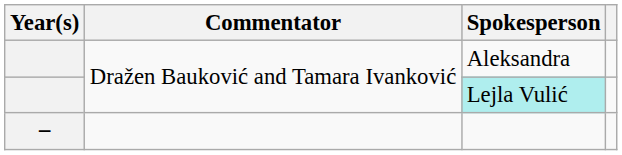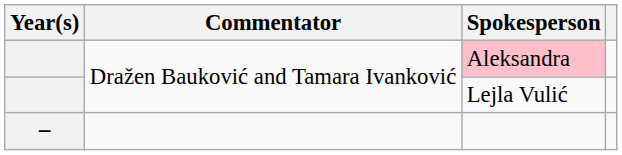(518, 58) no background -> (518, 58) pink background
(517, 94) paleturquoise background -> (517, 94) no background
